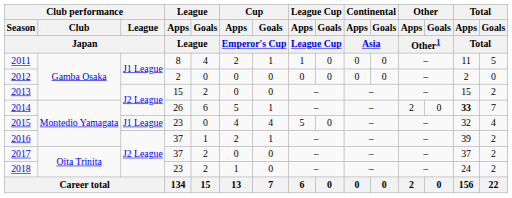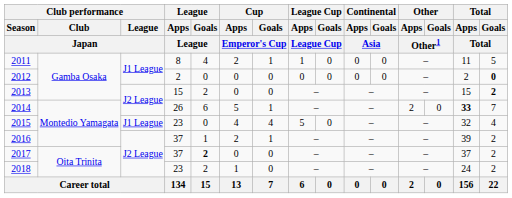(493, 76) normal -> (493, 76) bold
(493, 92) normal -> (493, 92) bold
(205, 154) normal -> (205, 154) bold
